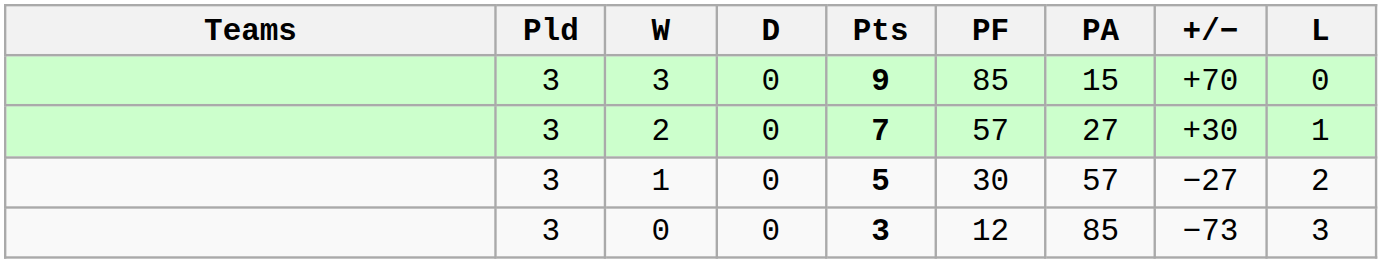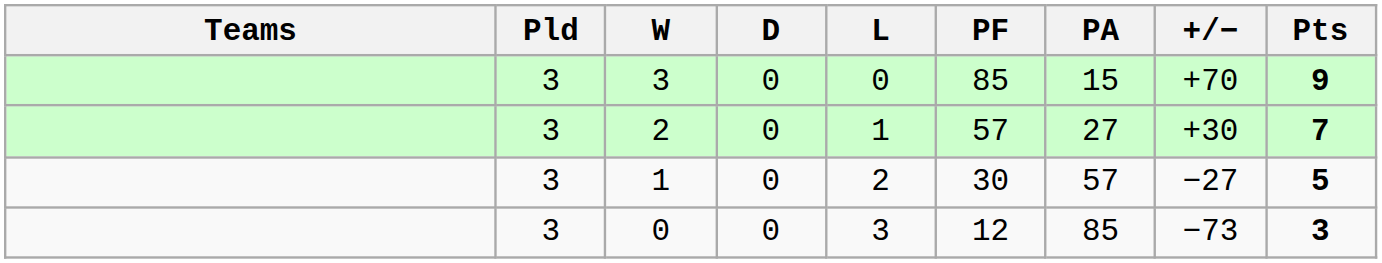columns swapped: (1320, 30) <-> (881, 30)
